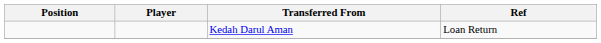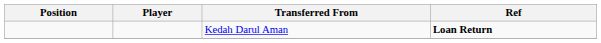(470, 30) normal -> (463, 30) bold
